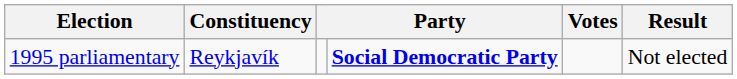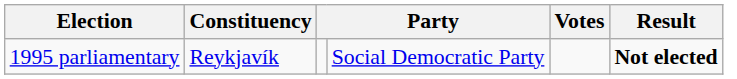(445, 56) bold -> (438, 56) normal
(678, 56) normal -> (666, 56) bold
